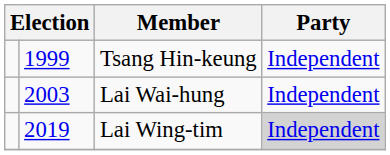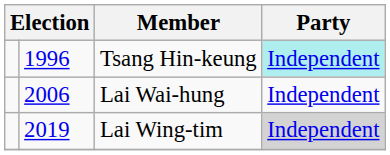(47, 58) 1999 -> (47, 58) 1996
(323, 58) no background -> (323, 58) paleturquoise background
(47, 94) 2003 -> (47, 94) 2006
